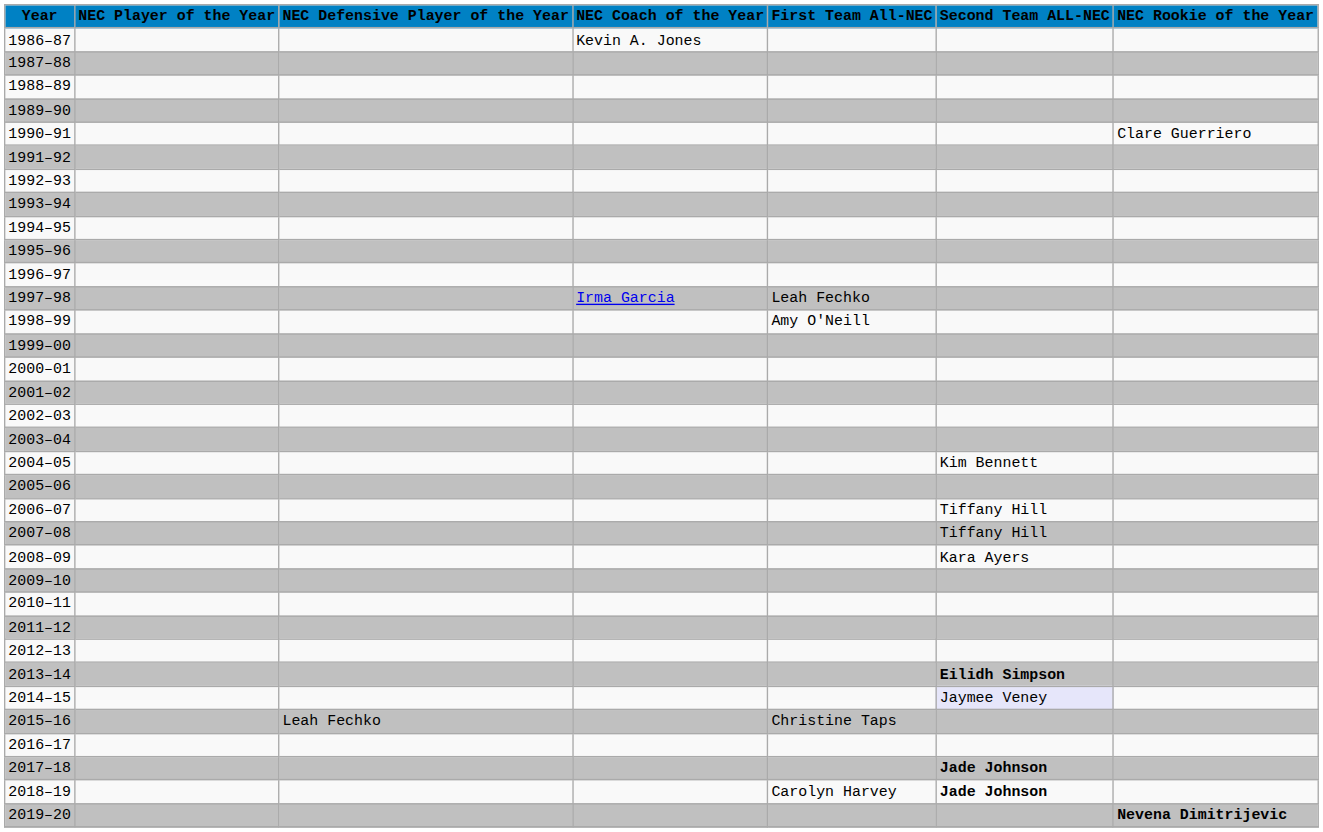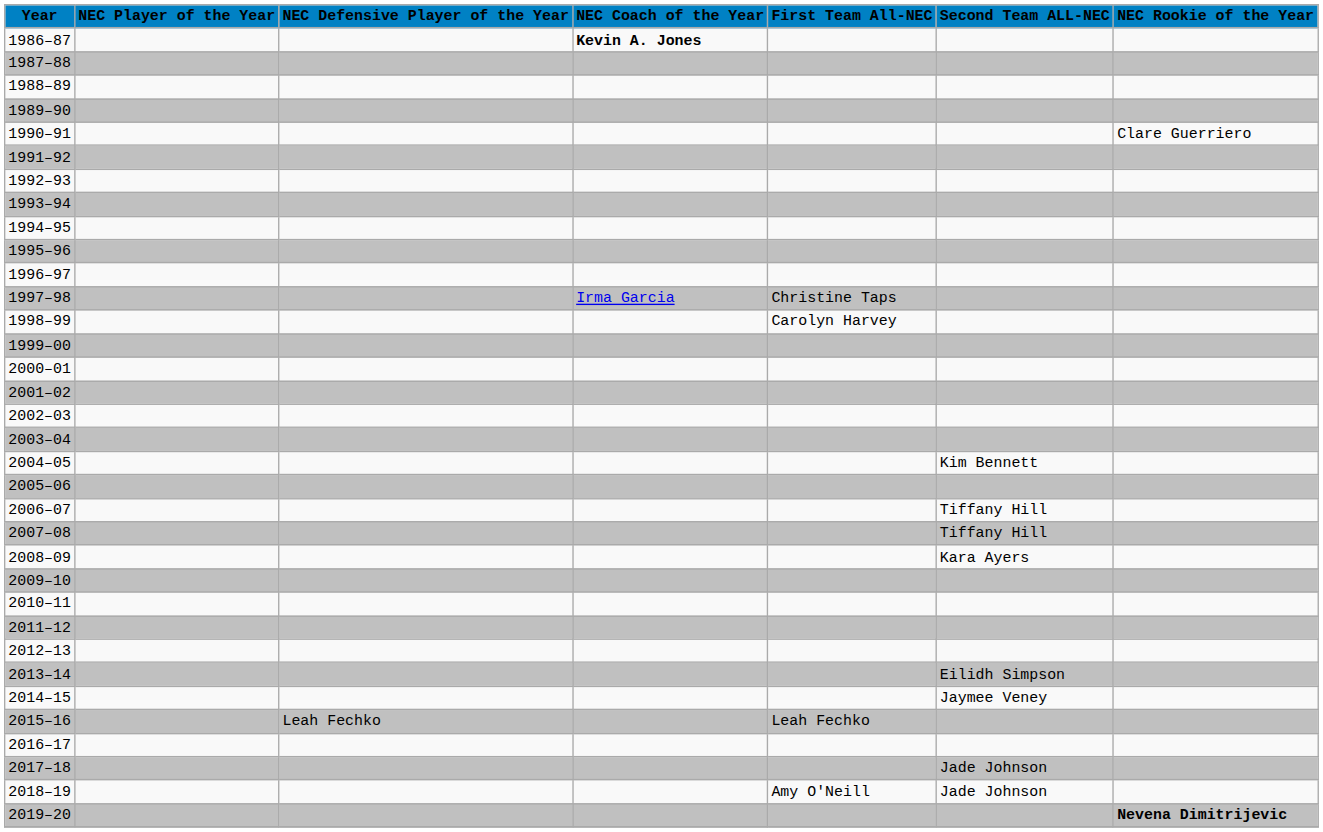(639, 40) normal -> (639, 40) bold
(821, 298) Leah Fechko -> (834, 298) Christine Taps
(821, 322) Amy O'Neill -> (834, 322) Carolyn Harvey
(1002, 674) bold -> (1002, 674) normal
(993, 698) lavender background -> (993, 698) no background
(834, 721) Christine Taps -> (821, 721) Leah Fechko
(993, 768) bold -> (993, 768) normal
(834, 792) Carolyn Harvey -> (821, 792) Amy O'Neill
(993, 792) bold -> (993, 792) normal
